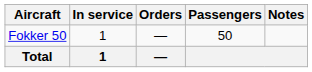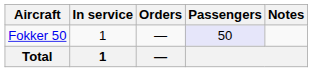(225, 35) no background -> (225, 35) lavender background
